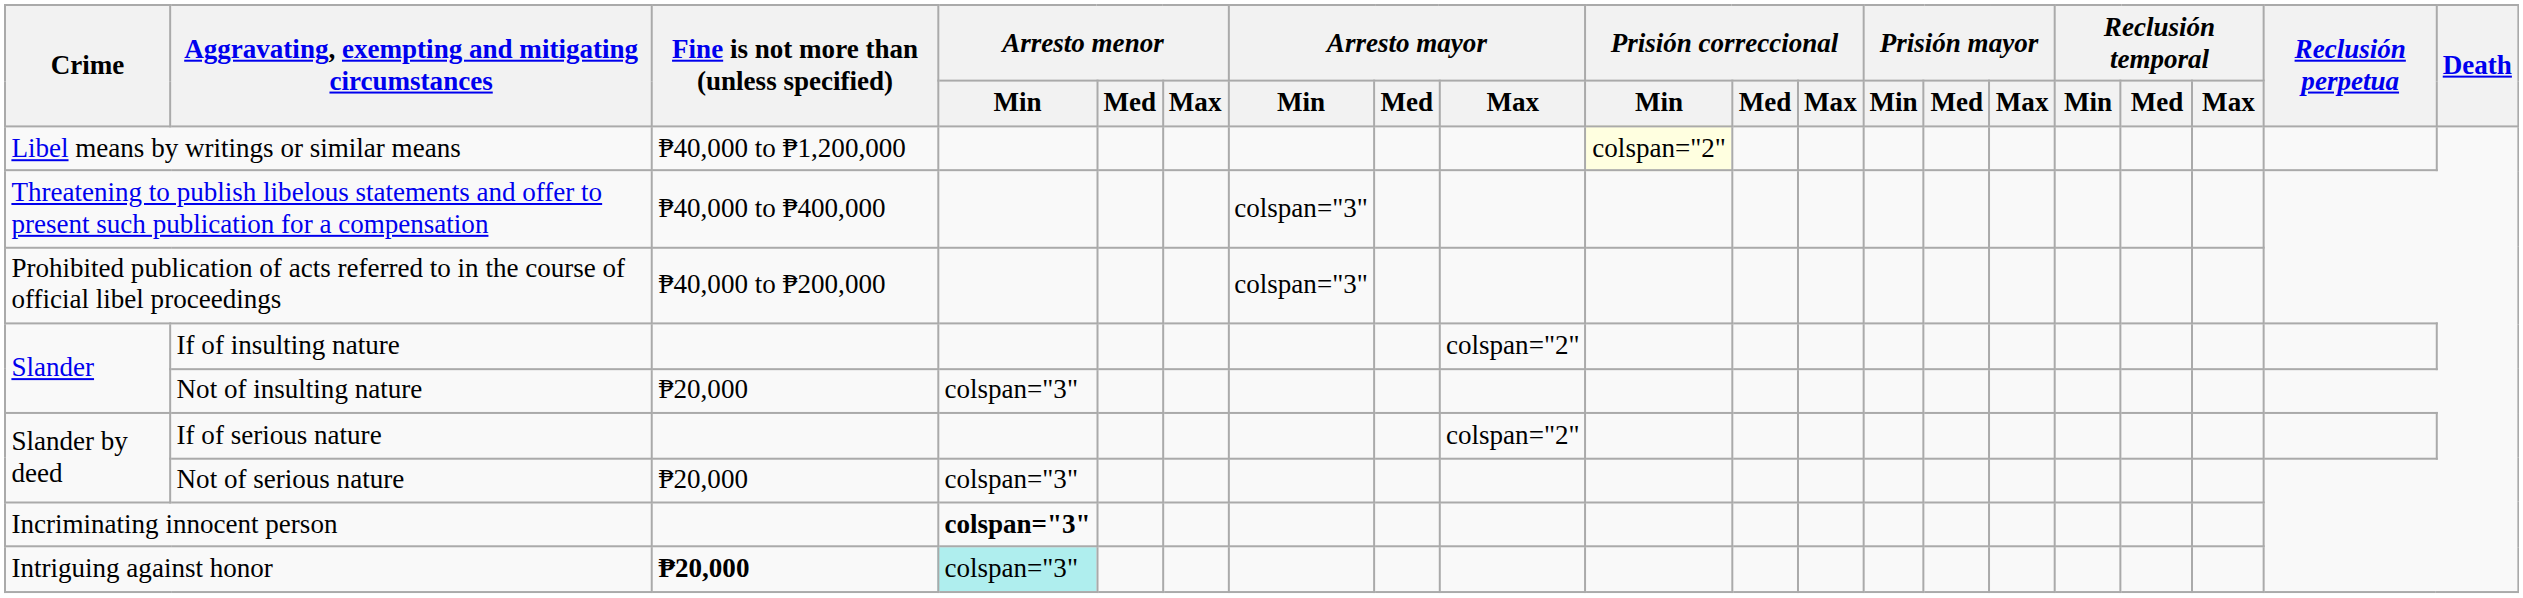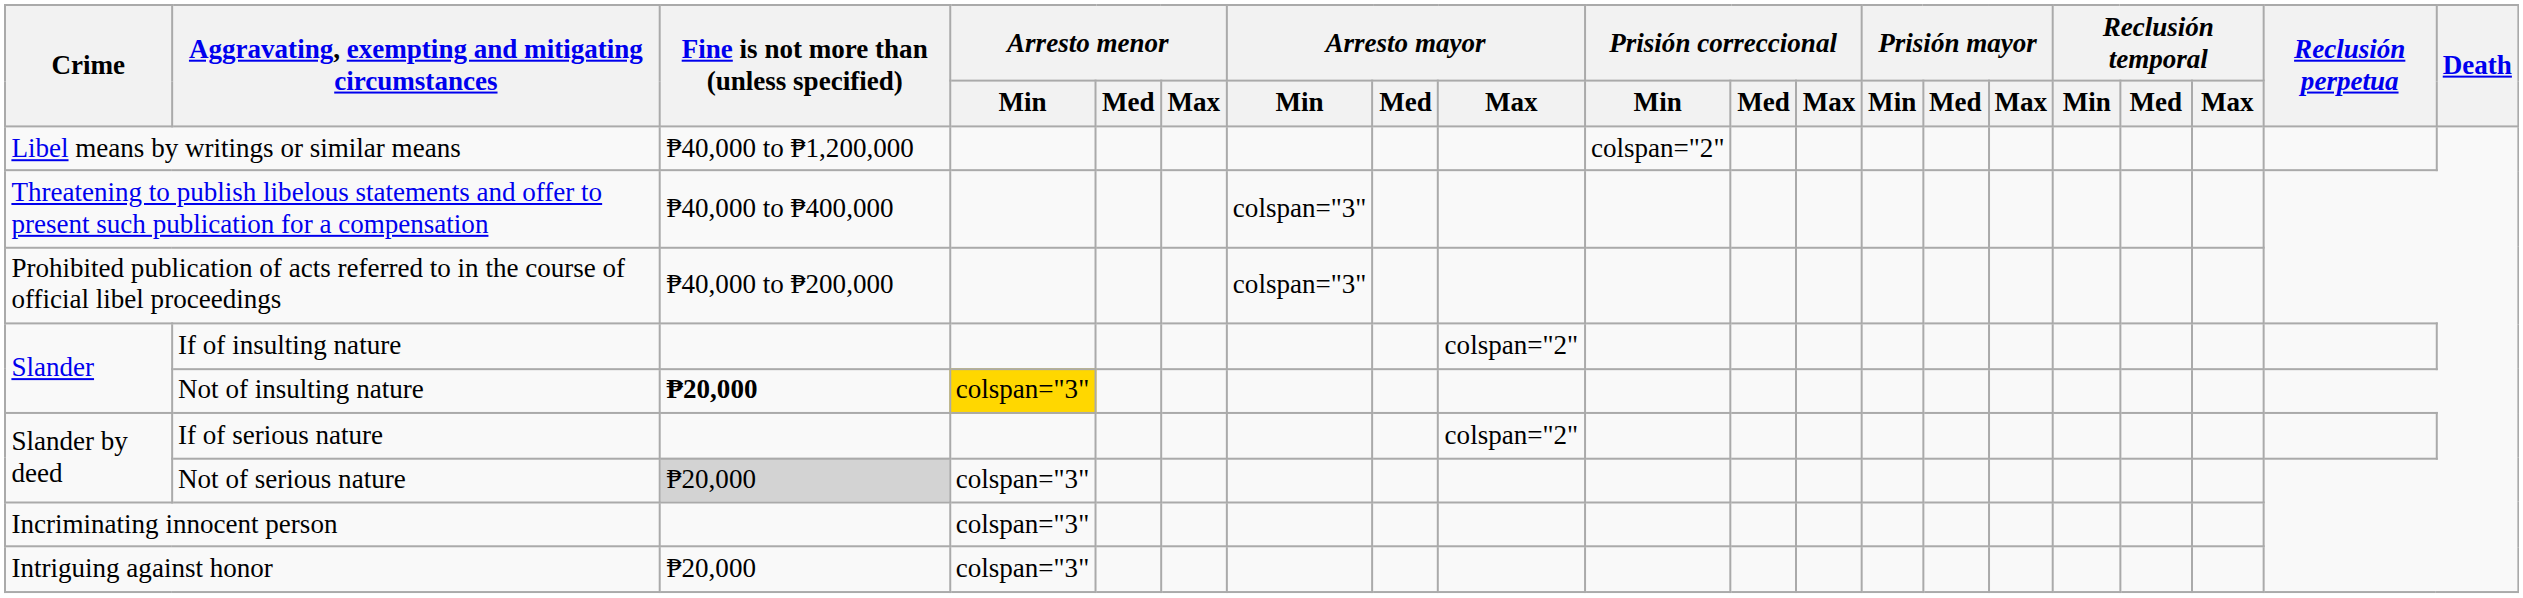(1659, 147) lightyellow background -> (1658, 147) no background
(703, 389) normal -> (712, 389) bold
(1011, 389) no background -> (1022, 389) gold background
(703, 479) no background -> (711, 479) lightgrey background
(1018, 523) bold -> (1022, 523) normal
(704, 568) bold -> (711, 568) normal
(1011, 568) paleturquoise background -> (1022, 568) no background
